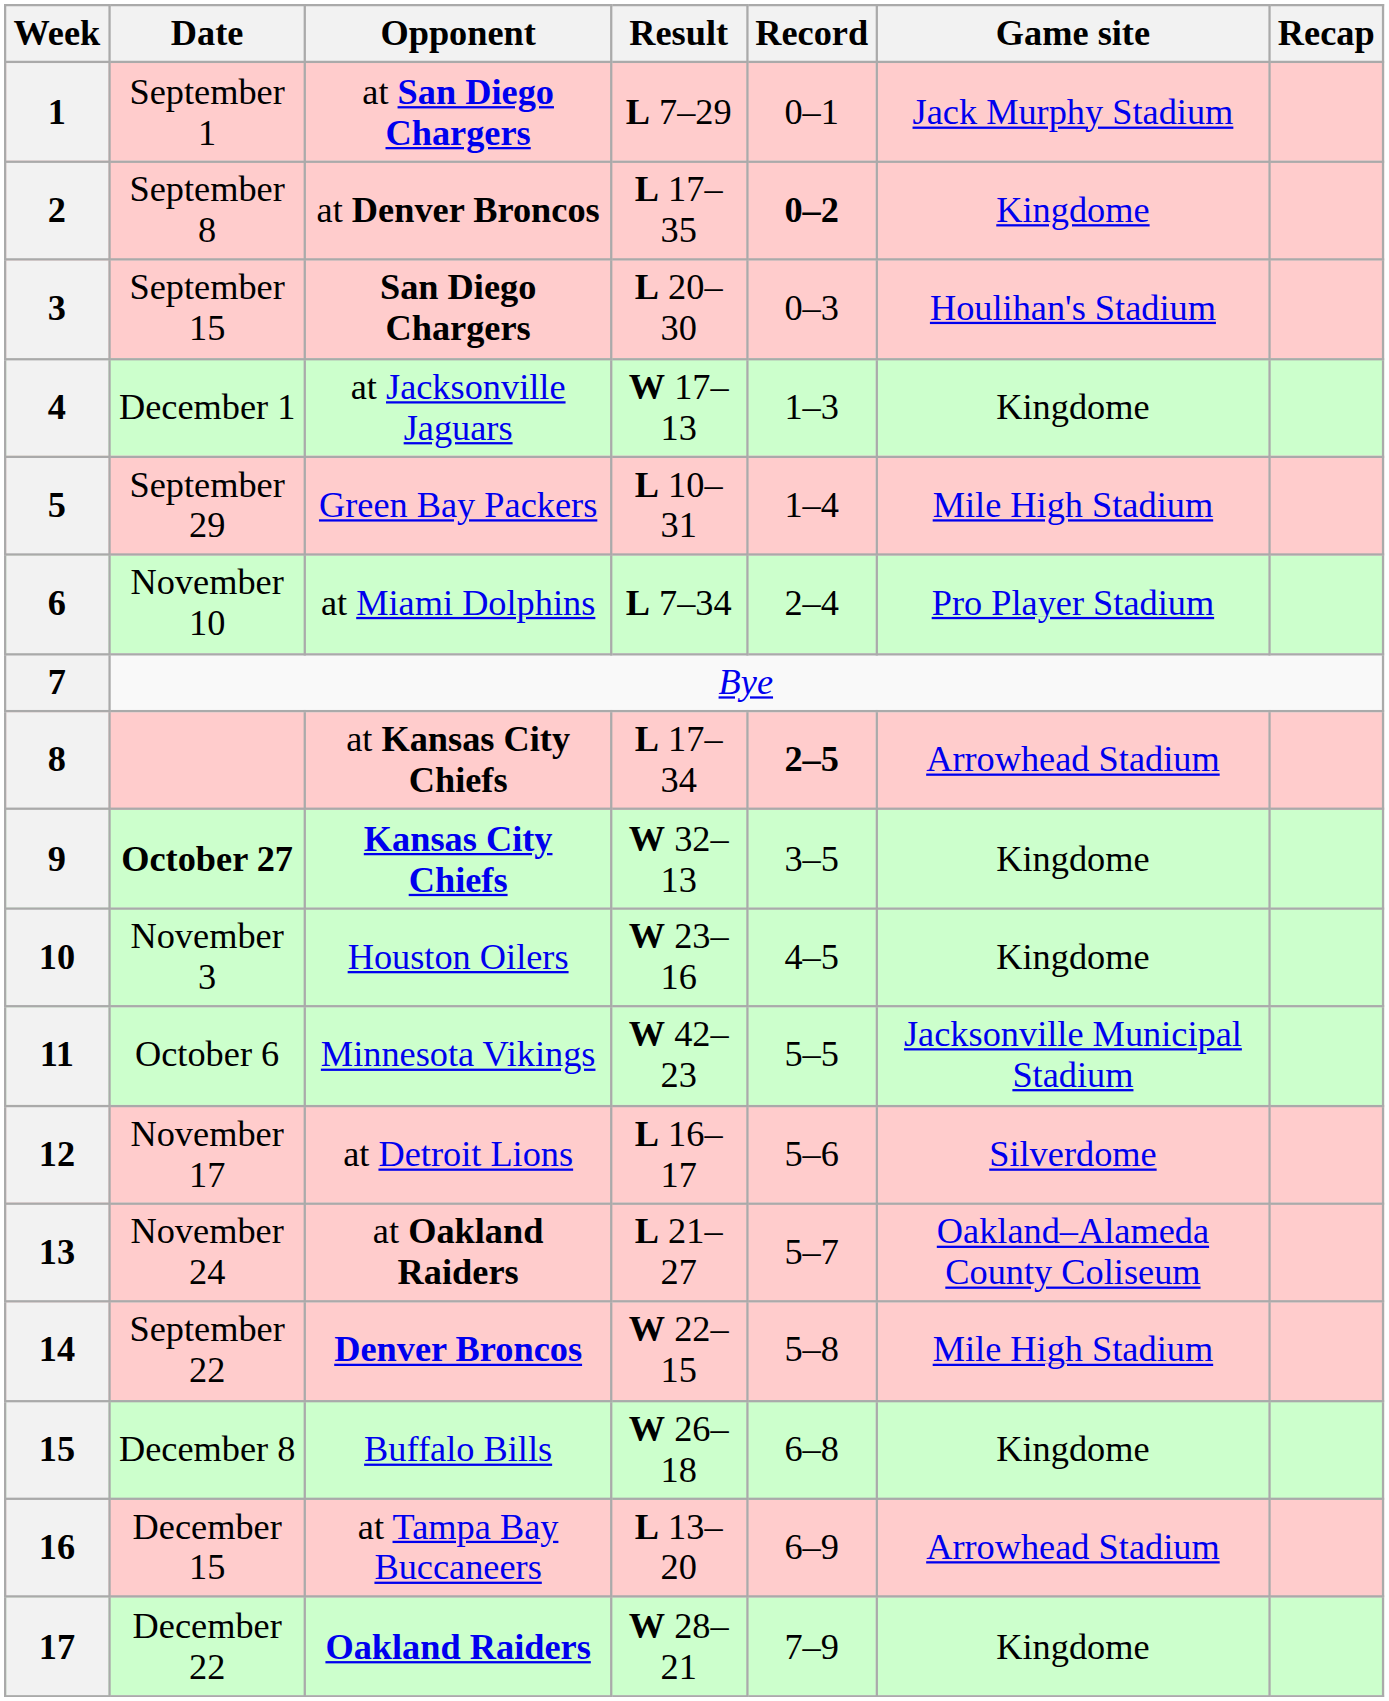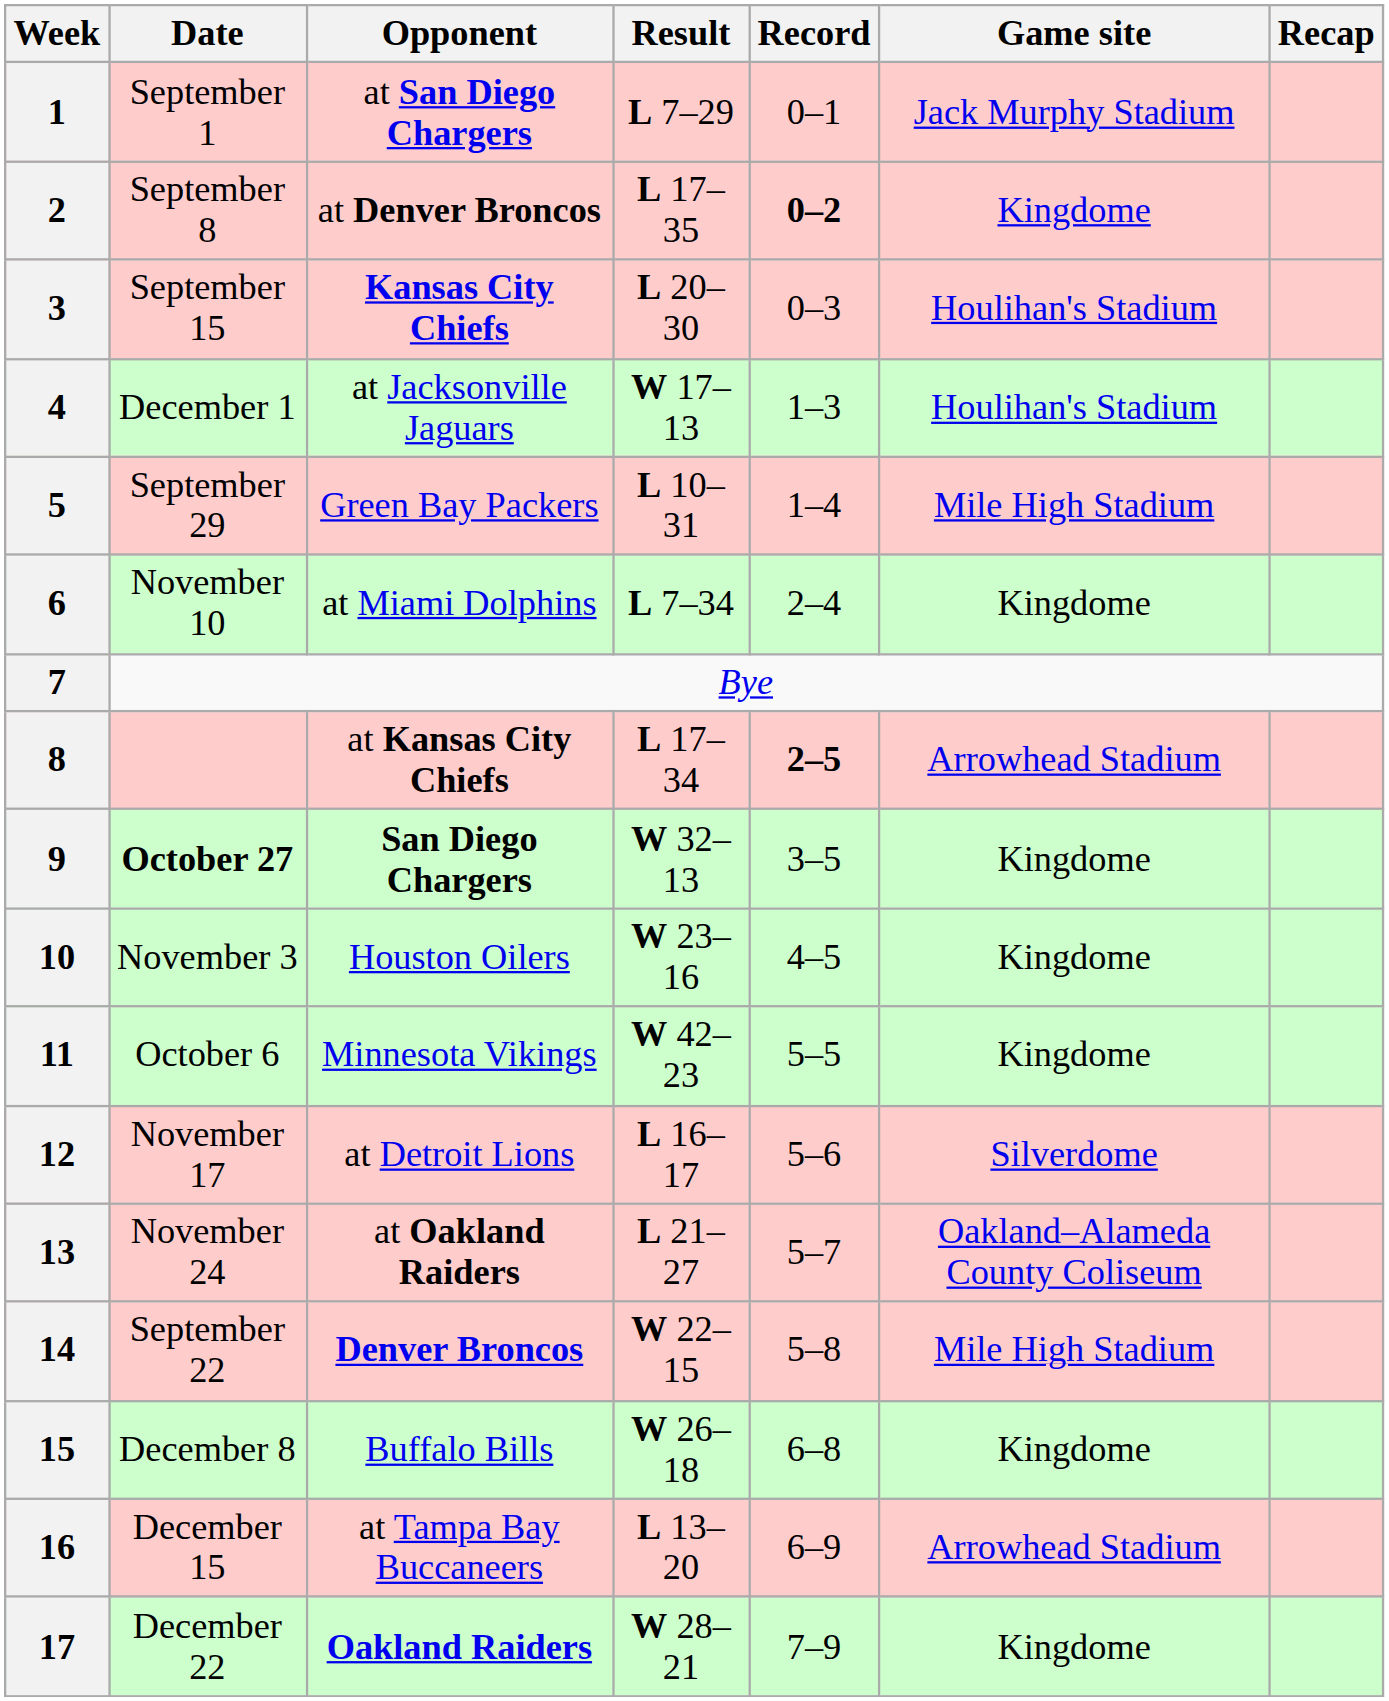(458, 308) San Diego Chargers -> (459, 308) Kansas City Chiefs
(1073, 406) Kingdome -> (1074, 406) Houlihan's Stadium
(1073, 603) Pro Player Stadium -> (1074, 603) Kingdome
(458, 858) Kansas City Chiefs -> (459, 858) San Diego Chargers
(1073, 1055) Jacksonville Municipal Stadium -> (1074, 1055) Kingdome
